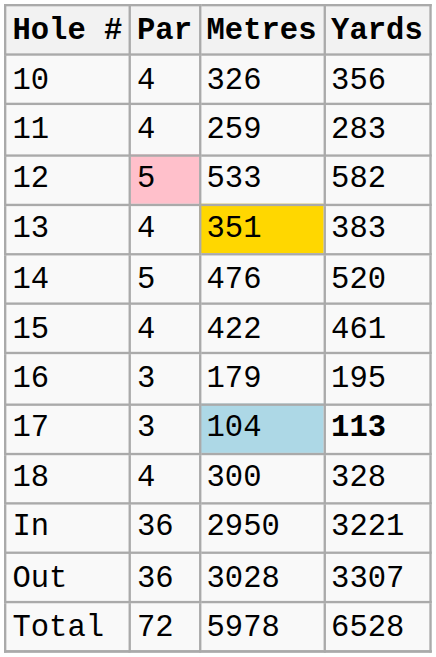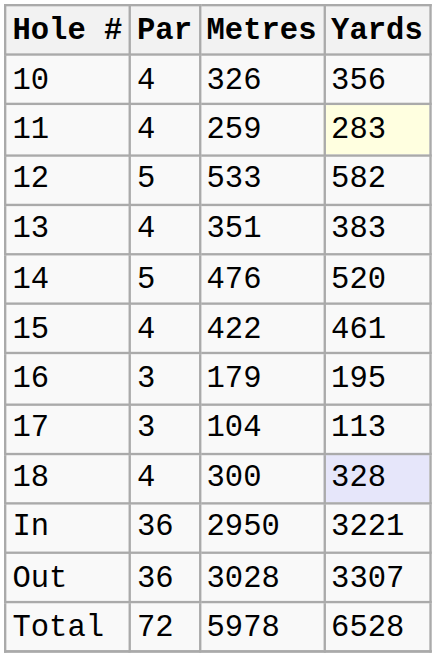(359, 130) no background -> (359, 130) lightyellow background
(146, 179) pink background -> (146, 179) no background
(234, 229) gold background -> (234, 229) no background
(234, 428) lightblue background -> (234, 428) no background
(359, 428) bold -> (359, 428) normal
(359, 478) no background -> (359, 478) lavender background
